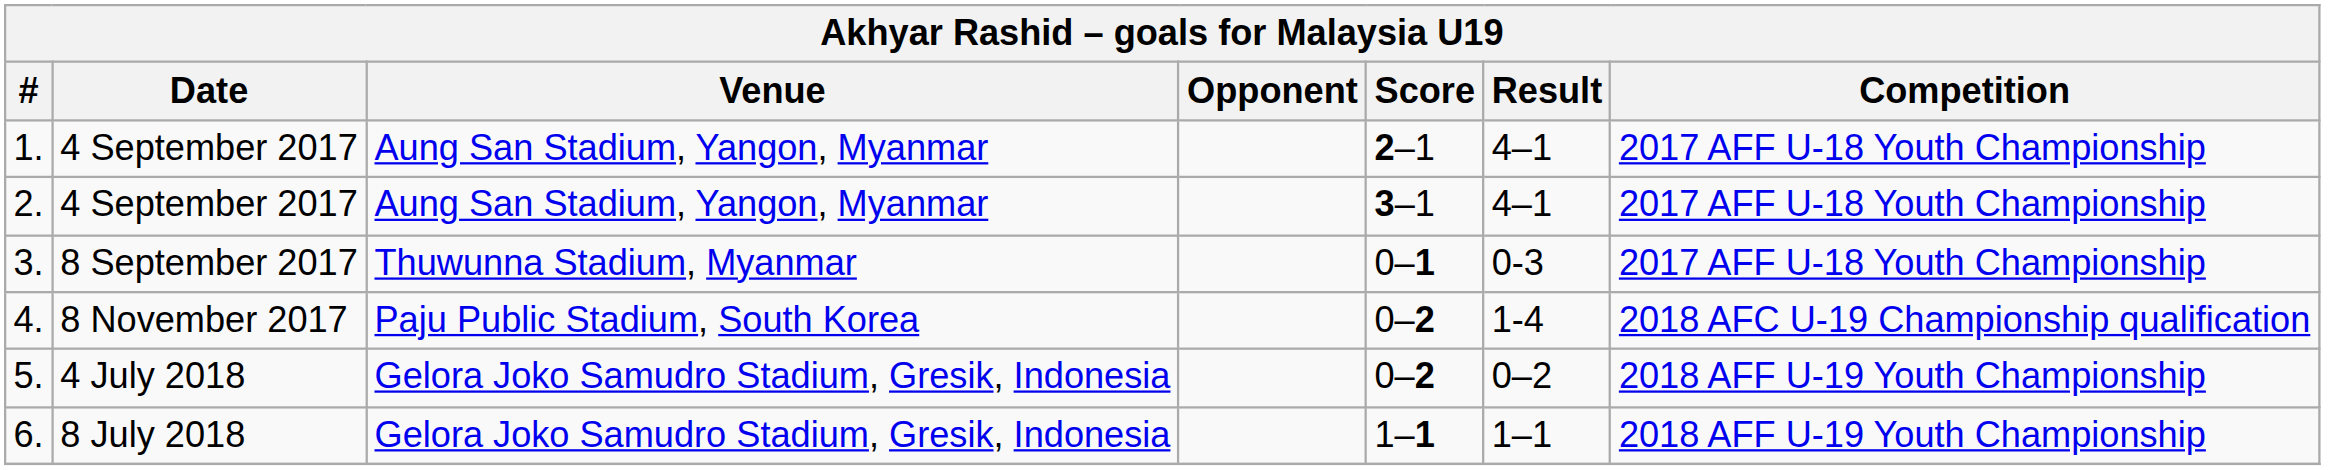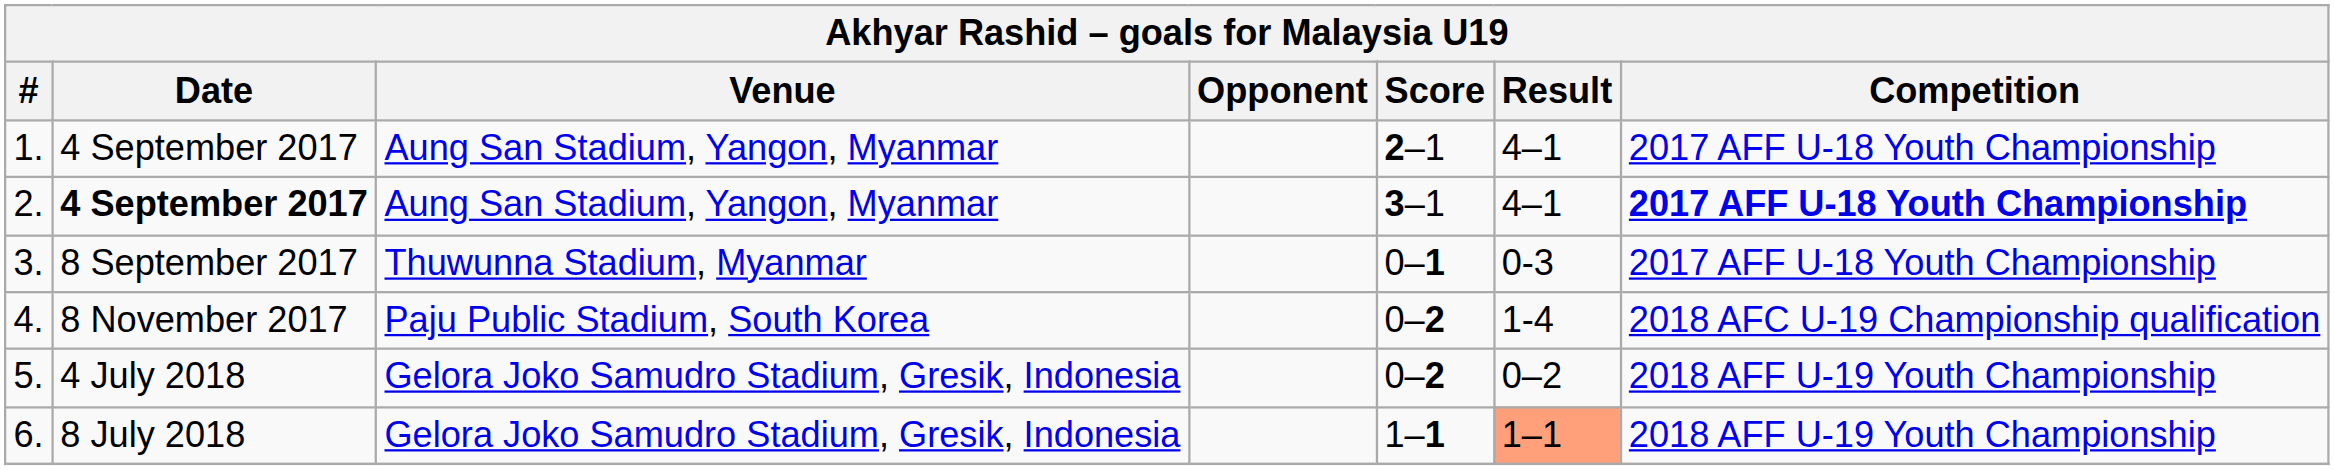(209, 205) normal -> (214, 205) bold
(1912, 205) normal -> (1938, 205) bold
(1522, 434) no background -> (1532, 434) lightsalmon background
